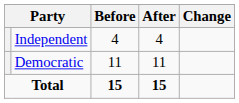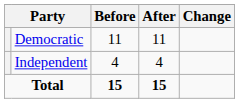rows swapped: (49, 62) <-> (51, 39)
